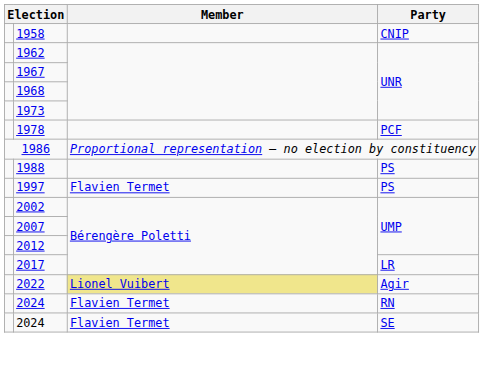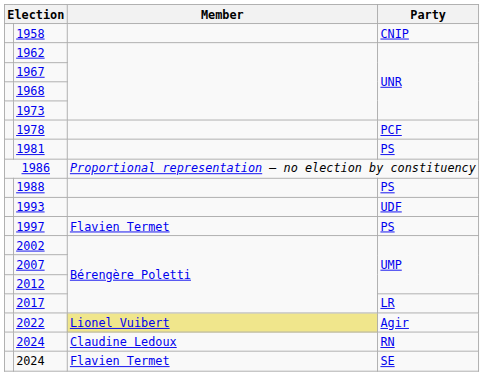+ row: (30, 149)
+ row: (30, 207)
(120, 303) Flavien Termet -> (123, 342) Claudine Ledoux
